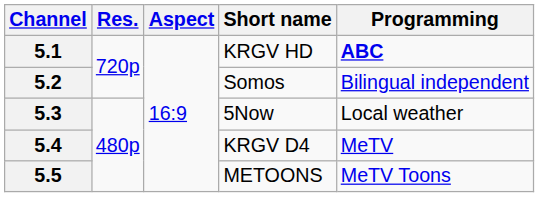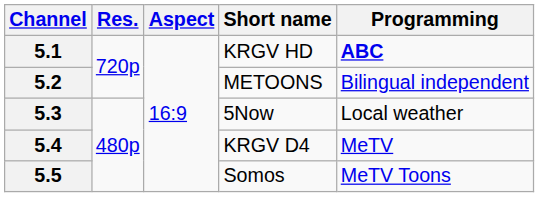(254, 82) Somos -> (273, 82) METOONS
(273, 176) METOONS -> (254, 176) Somos
